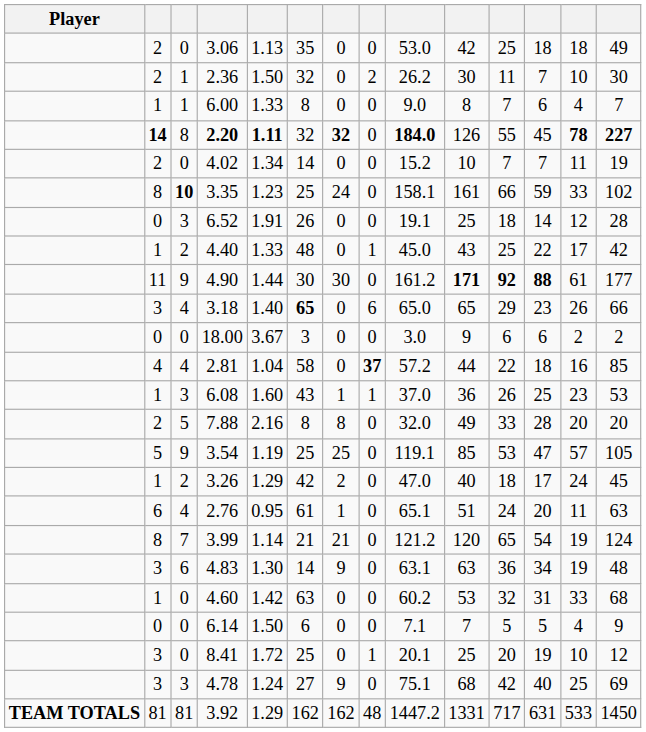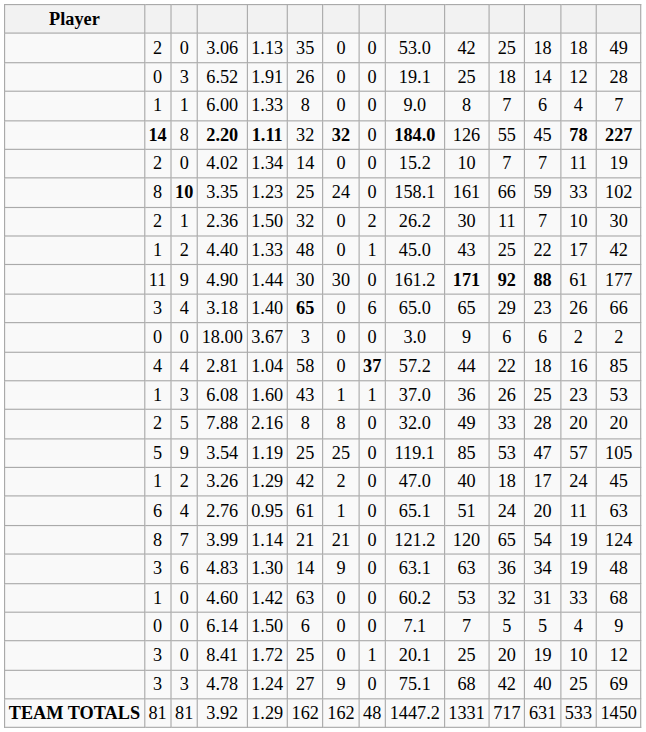rows swapped: (222, 76) <-> (222, 221)
